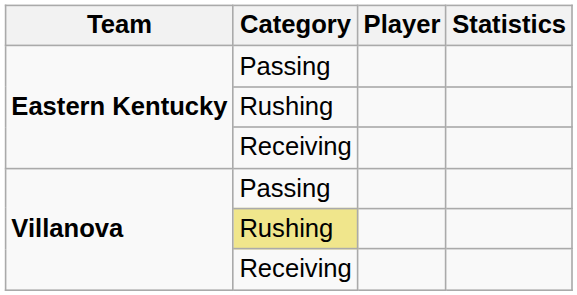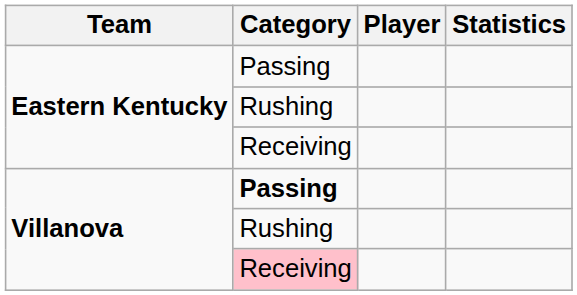(285, 187) normal -> (288, 187) bold
(286, 228) khaki background -> (286, 228) no background
(296, 268) no background -> (296, 268) pink background
